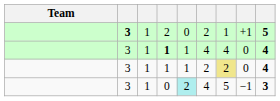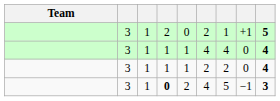(128, 31) bold -> (128, 31) normal
(167, 50) bold -> (167, 50) normal
(226, 68) khaki background -> (226, 68) no background
(167, 86) normal -> (167, 86) bold
(187, 86) paleturquoise background -> (187, 86) no background
